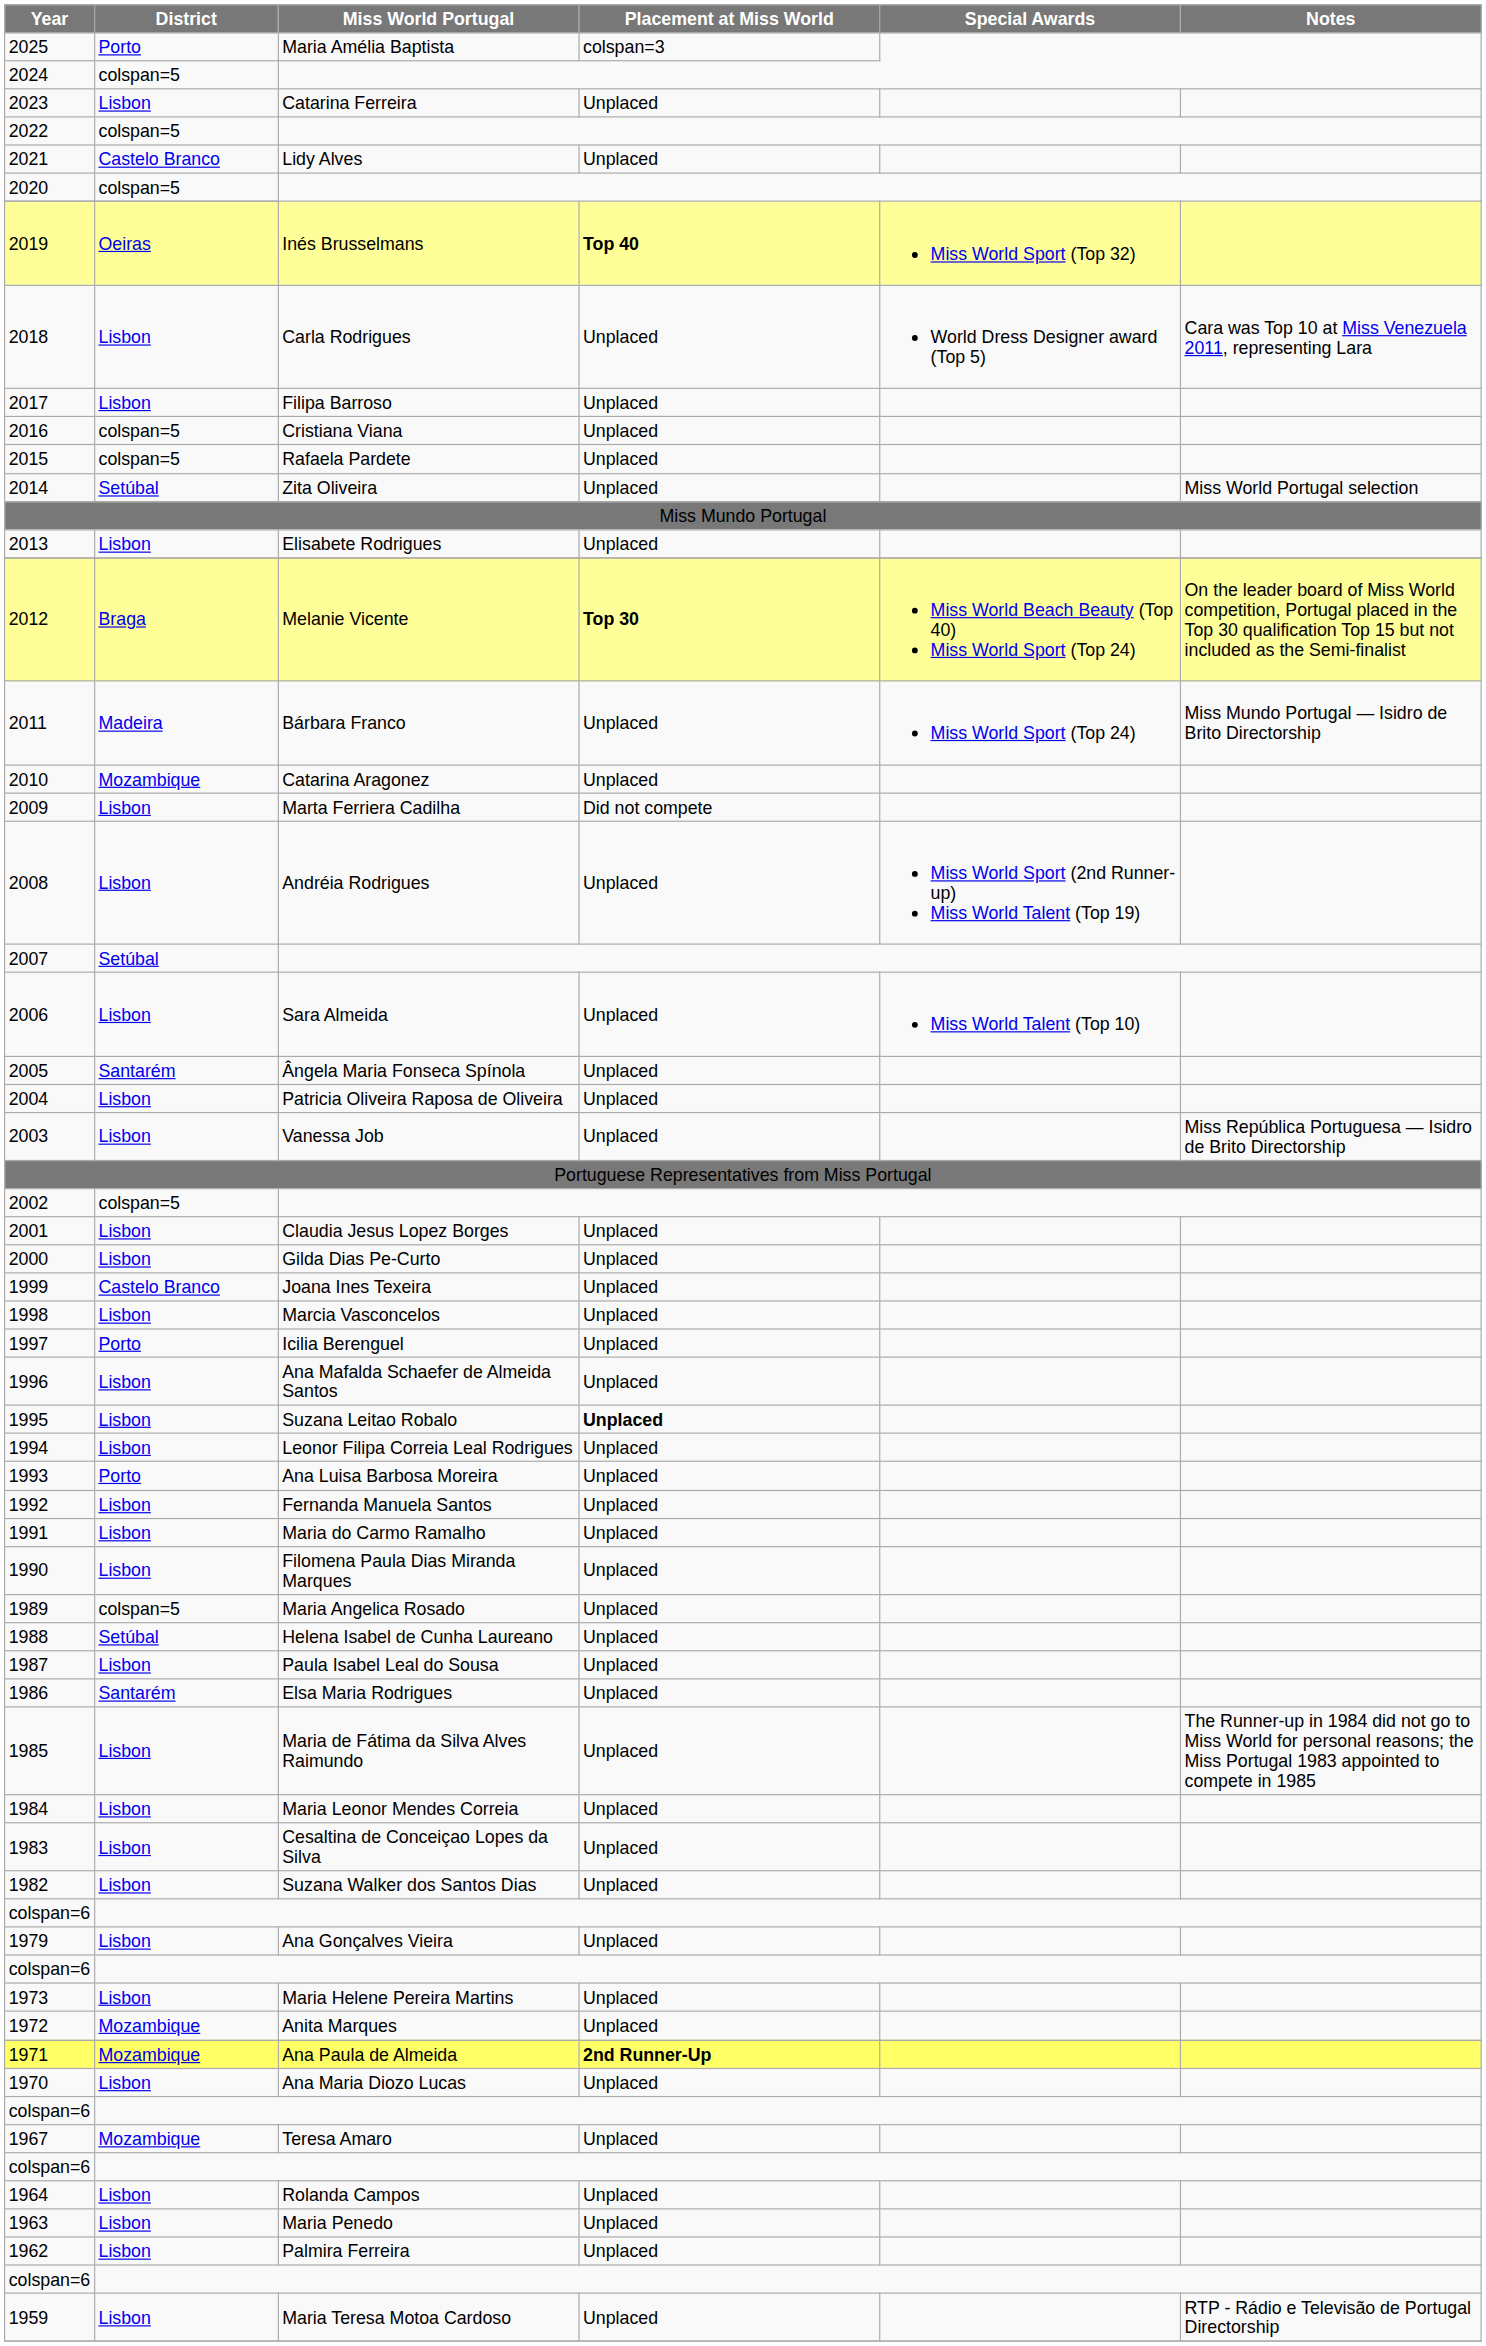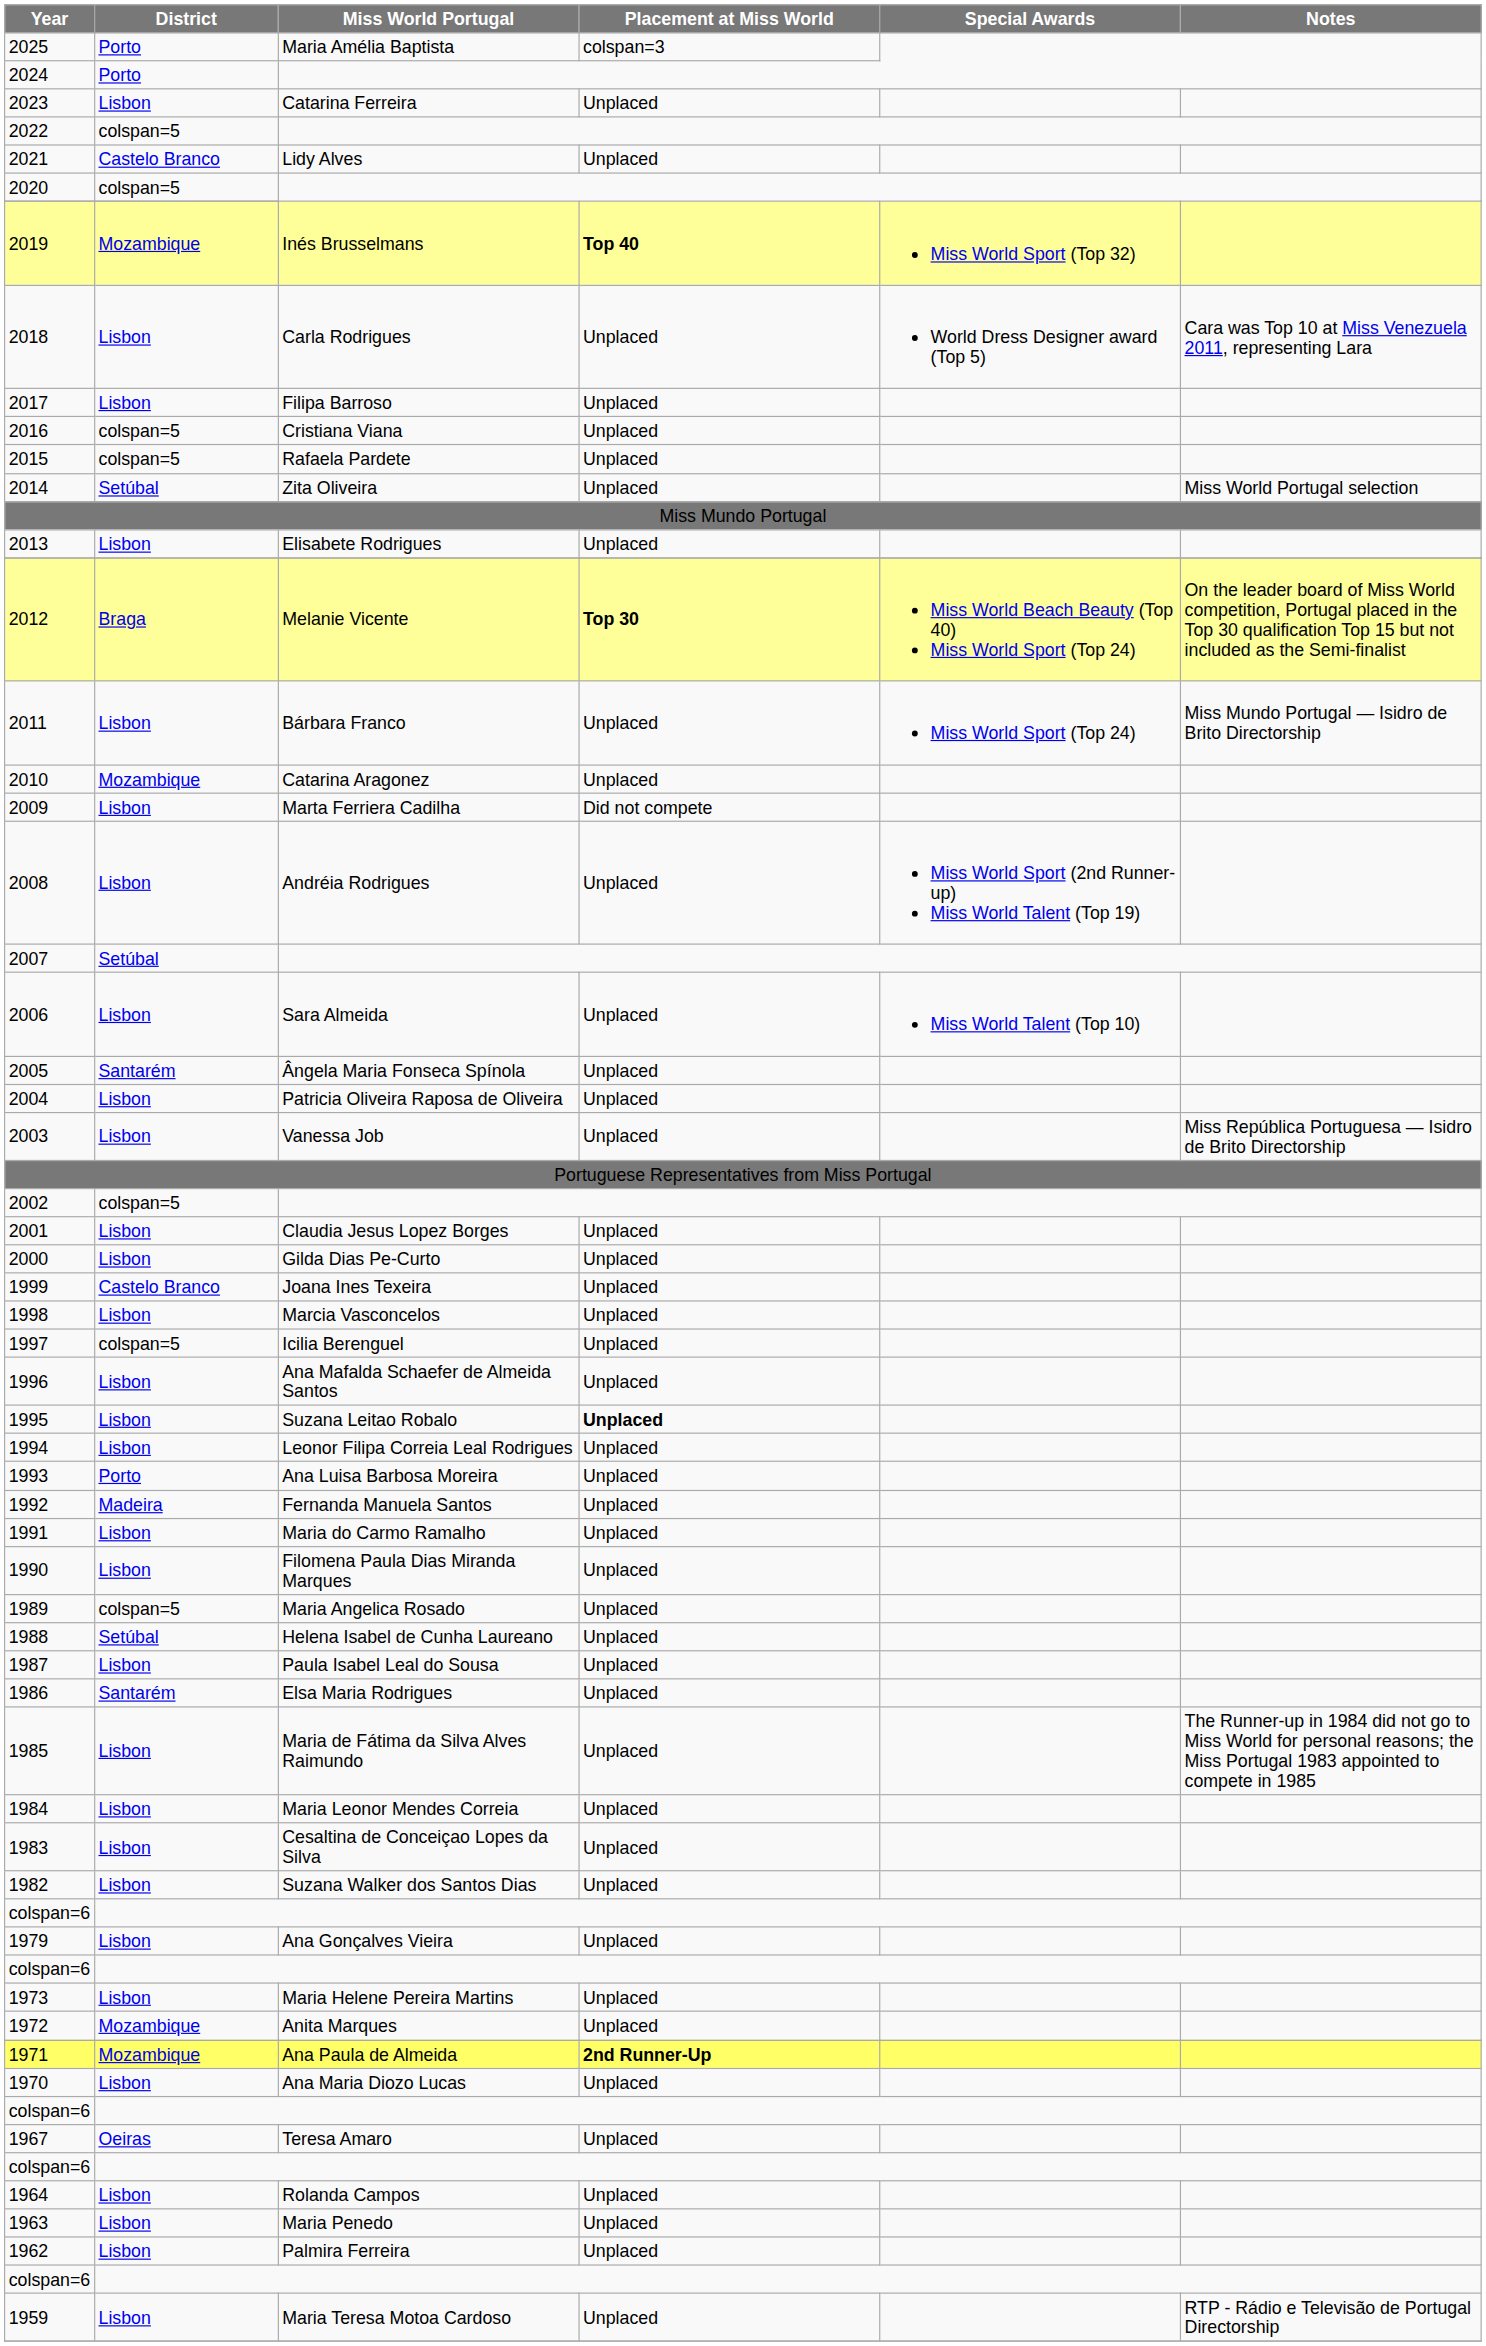(139, 75) colspan=5 -> (120, 75) Porto
(125, 244) Oeiras -> (149, 244) Mozambique
(131, 723) Madeira -> (125, 723) Lisbon
(120, 1344) Porto -> (139, 1344) colspan=5
(125, 1504) Lisbon -> (131, 1504) Madeira
(149, 2139) Mozambique -> (125, 2139) Oeiras
